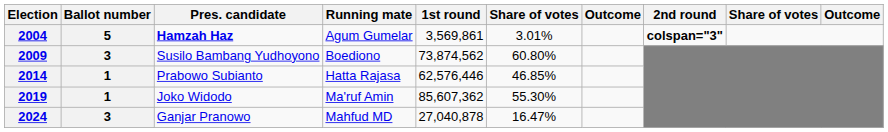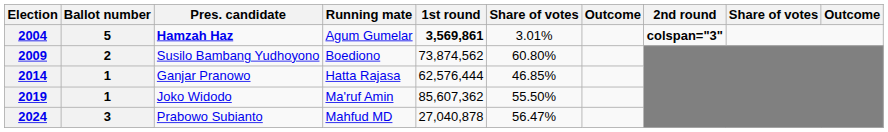(455, 35) normal -> (455, 35) bold
(107, 55) 3 -> (107, 55) 2
(210, 76) Prabowo Subianto -> (204, 76) Ganjar Pranowo
(451, 76) 62,576,446 -> (451, 76) 62,576,444
(534, 96) 55.30% -> (534, 96) 55.50%
(204, 117) Ganjar Pranowo -> (210, 117) Prabowo Subianto
(534, 117) 16.47% -> (534, 117) 56.47%
